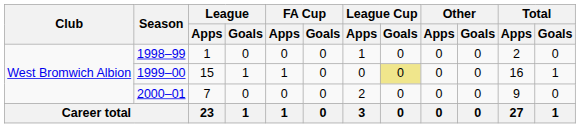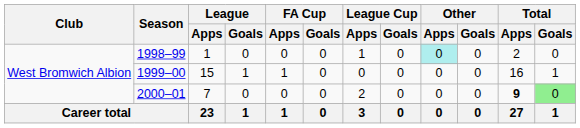(439, 53) no background -> (439, 53) paleturquoise background
(400, 73) khaki background -> (400, 73) no background
(516, 93) normal -> (516, 93) bold
(555, 93) no background -> (555, 93) lightgreen background
